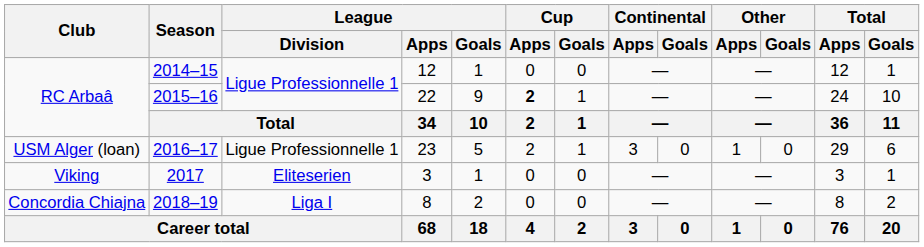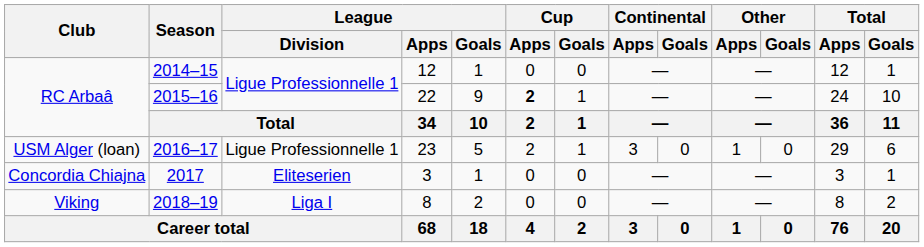(77, 176) Viking -> (77, 176) Concordia Chiajna
(77, 202) Concordia Chiajna -> (77, 202) Viking
